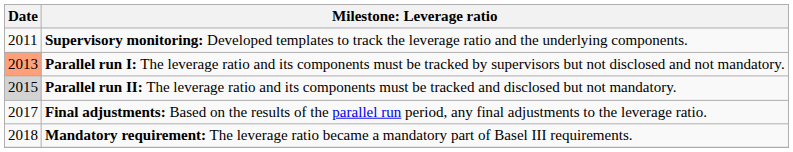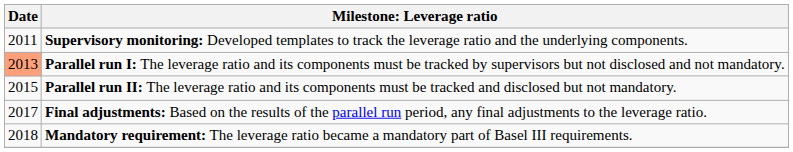(23, 87) lightgrey background -> (23, 87) no background
